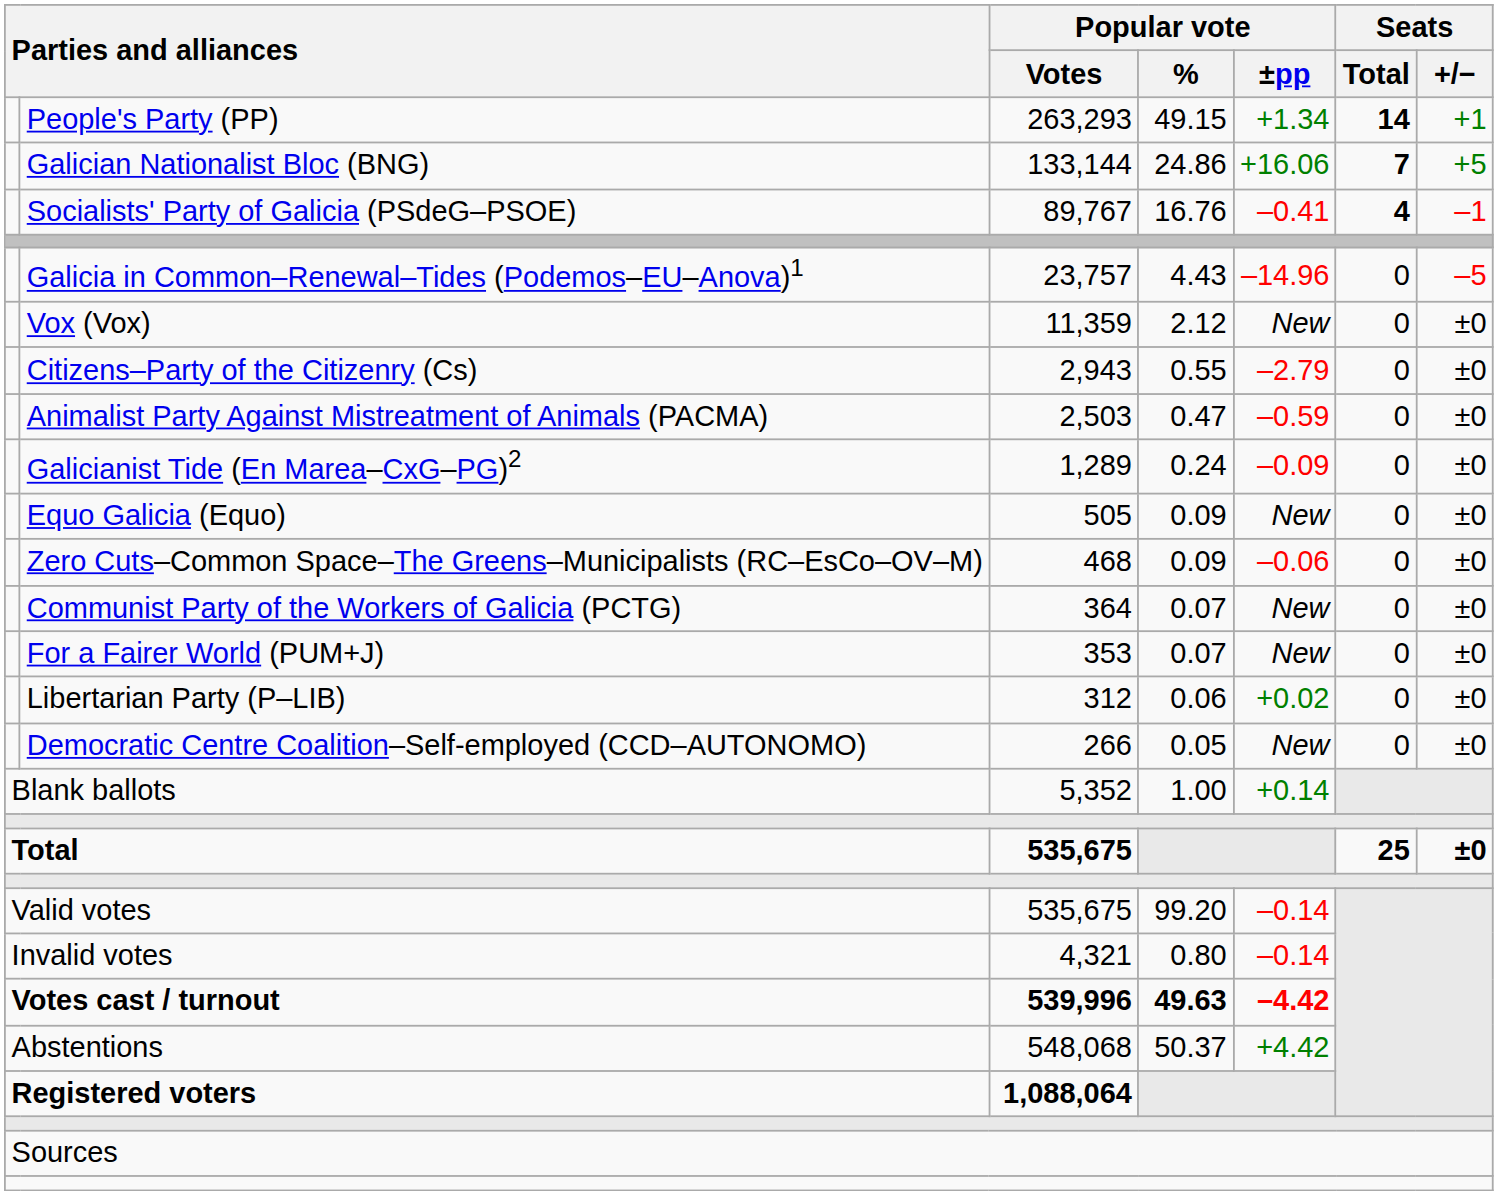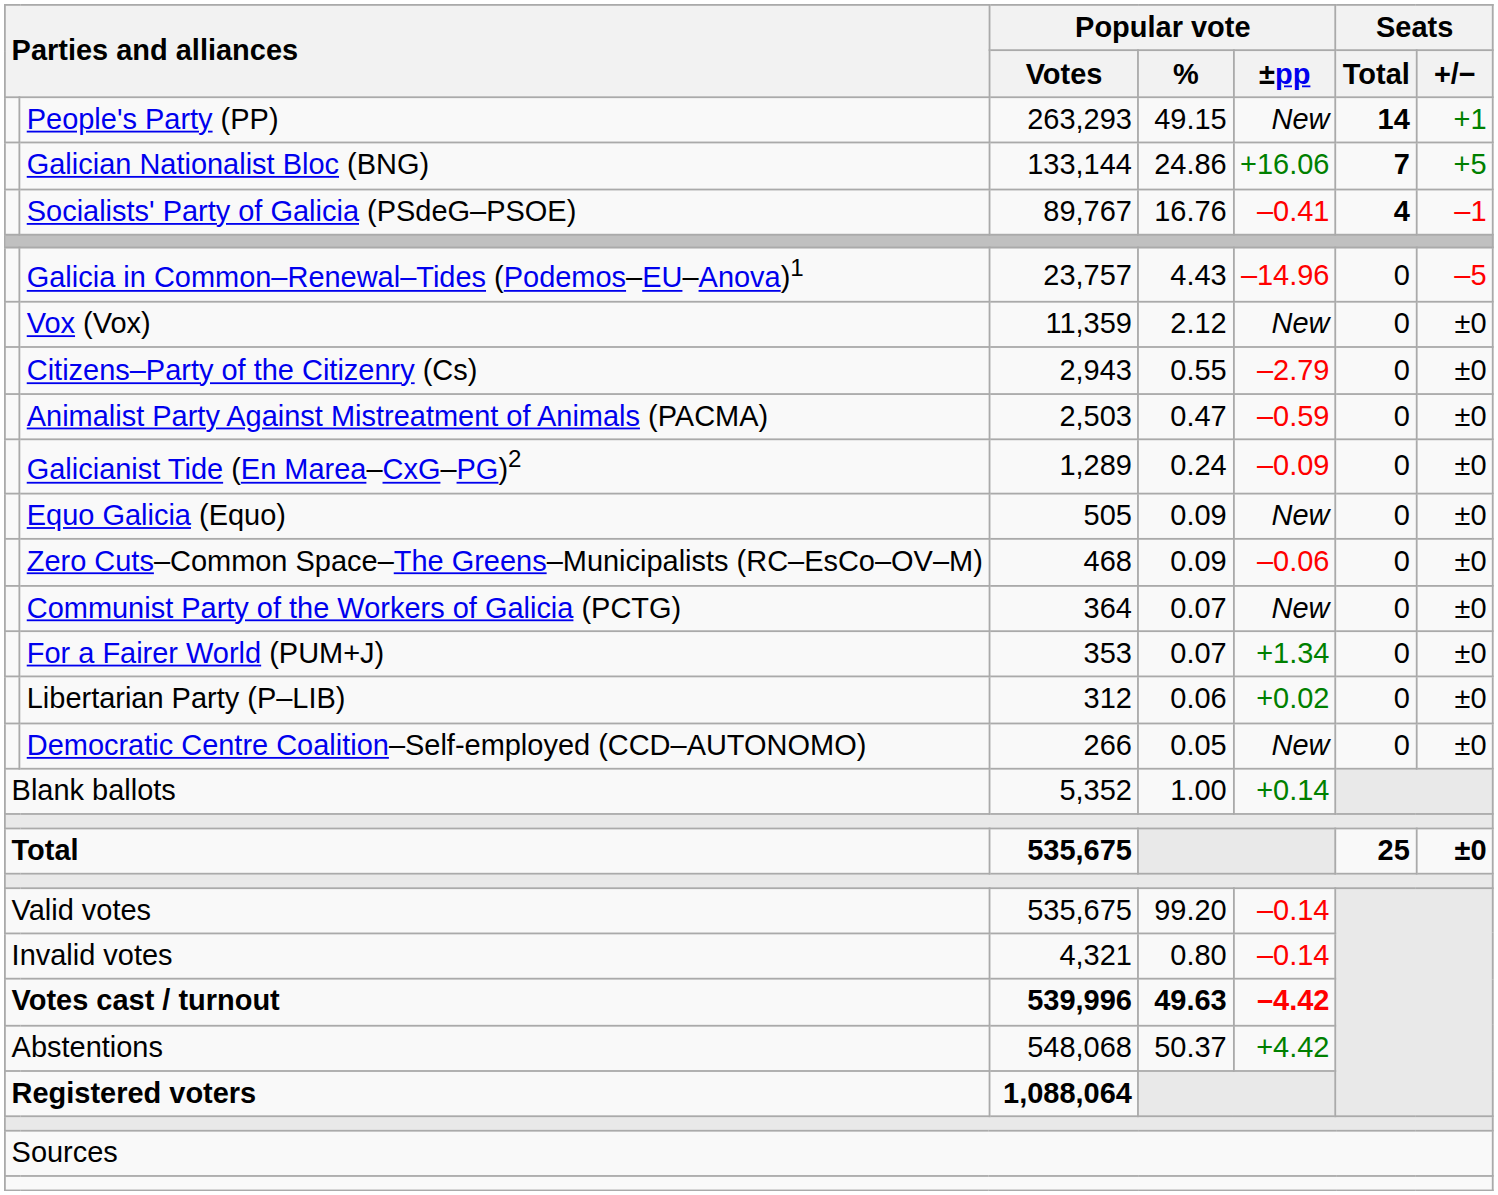(1293, 119) +1.34 -> (1300, 119) New
(1300, 653) New -> (1293, 653) +1.34
